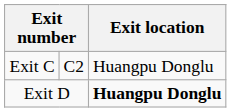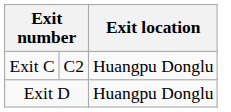(157, 93) bold -> (153, 93) normal
